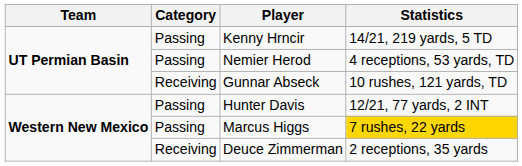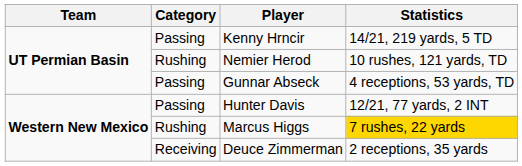(180, 60) Passing -> (181, 60) Rushing
(432, 60) 4 receptions, 53 yards, TD -> (428, 60) 10 rushes, 121 yards, TD
(186, 82) Receiving -> (180, 82) Passing
(428, 82) 10 rushes, 121 yards, TD -> (432, 82) 4 receptions, 53 yards, TD
(180, 127) Passing -> (181, 127) Rushing
